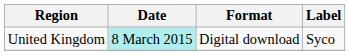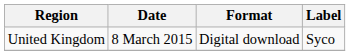(152, 38) paleturquoise background -> (152, 38) no background
